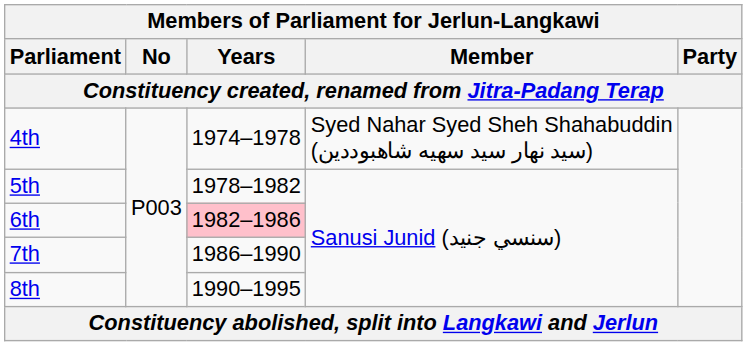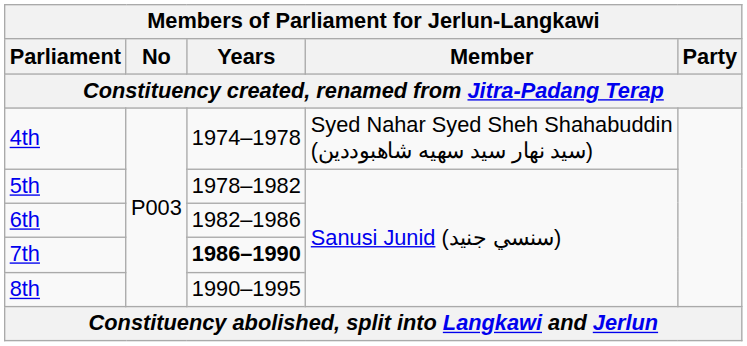(246, 220) pink background -> (246, 220) no background
(246, 254) normal -> (246, 254) bold
